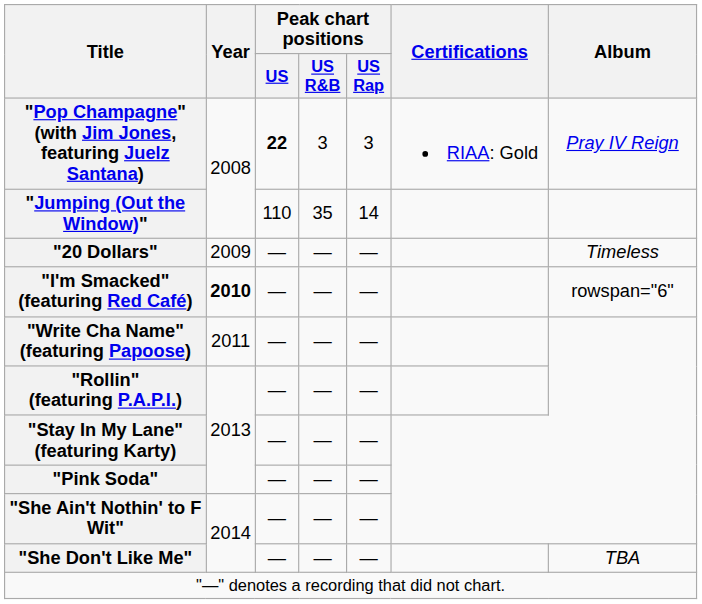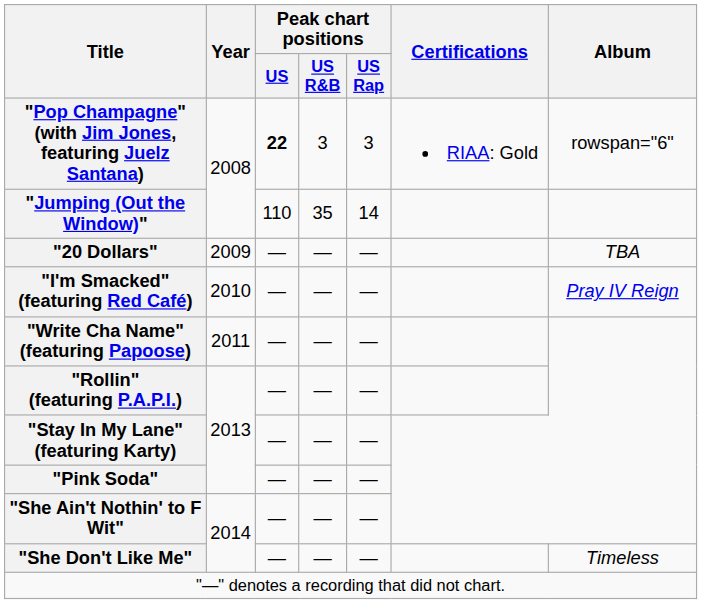(622, 143) Pray IV Reign -> (622, 143) rowspan="6"
(622, 252) Timeless -> (622, 252) TBA
(231, 291) bold -> (231, 291) normal
(622, 291) rowspan="6" -> (622, 291) Pray IV Reign
(622, 557) TBA -> (622, 557) Timeless
